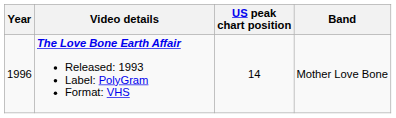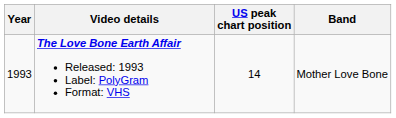(19, 73) 1996 -> (19, 73) 1993
